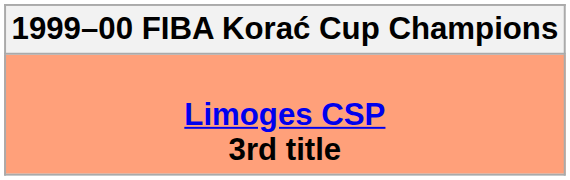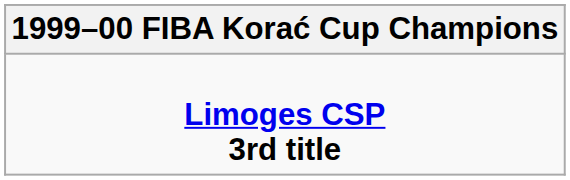(285, 131) lightsalmon background -> (285, 131) no background
